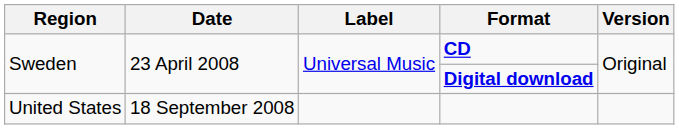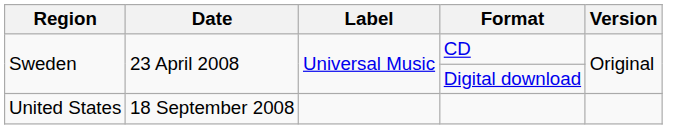(457, 49) bold -> (457, 49) normal
(519, 78) bold -> (512, 78) normal
